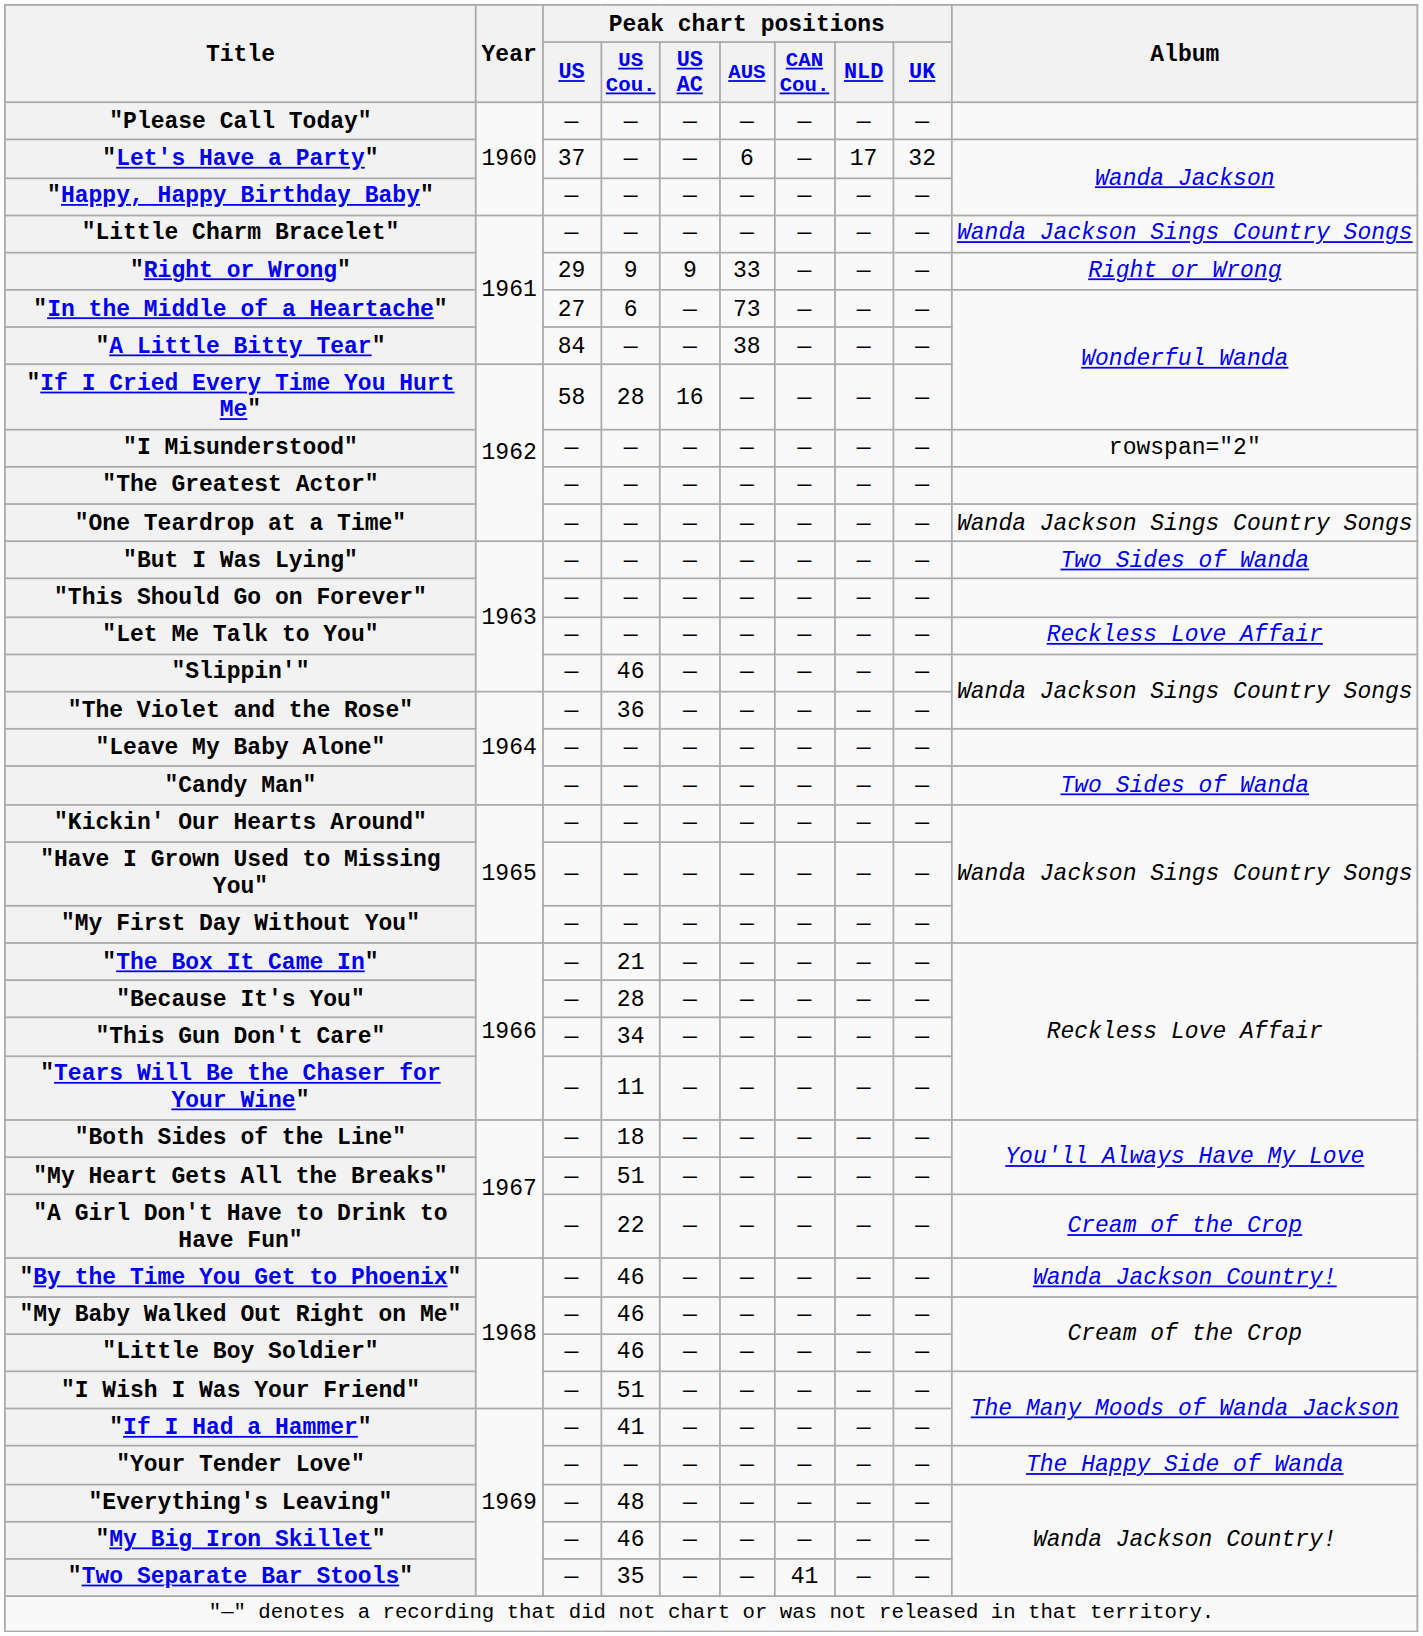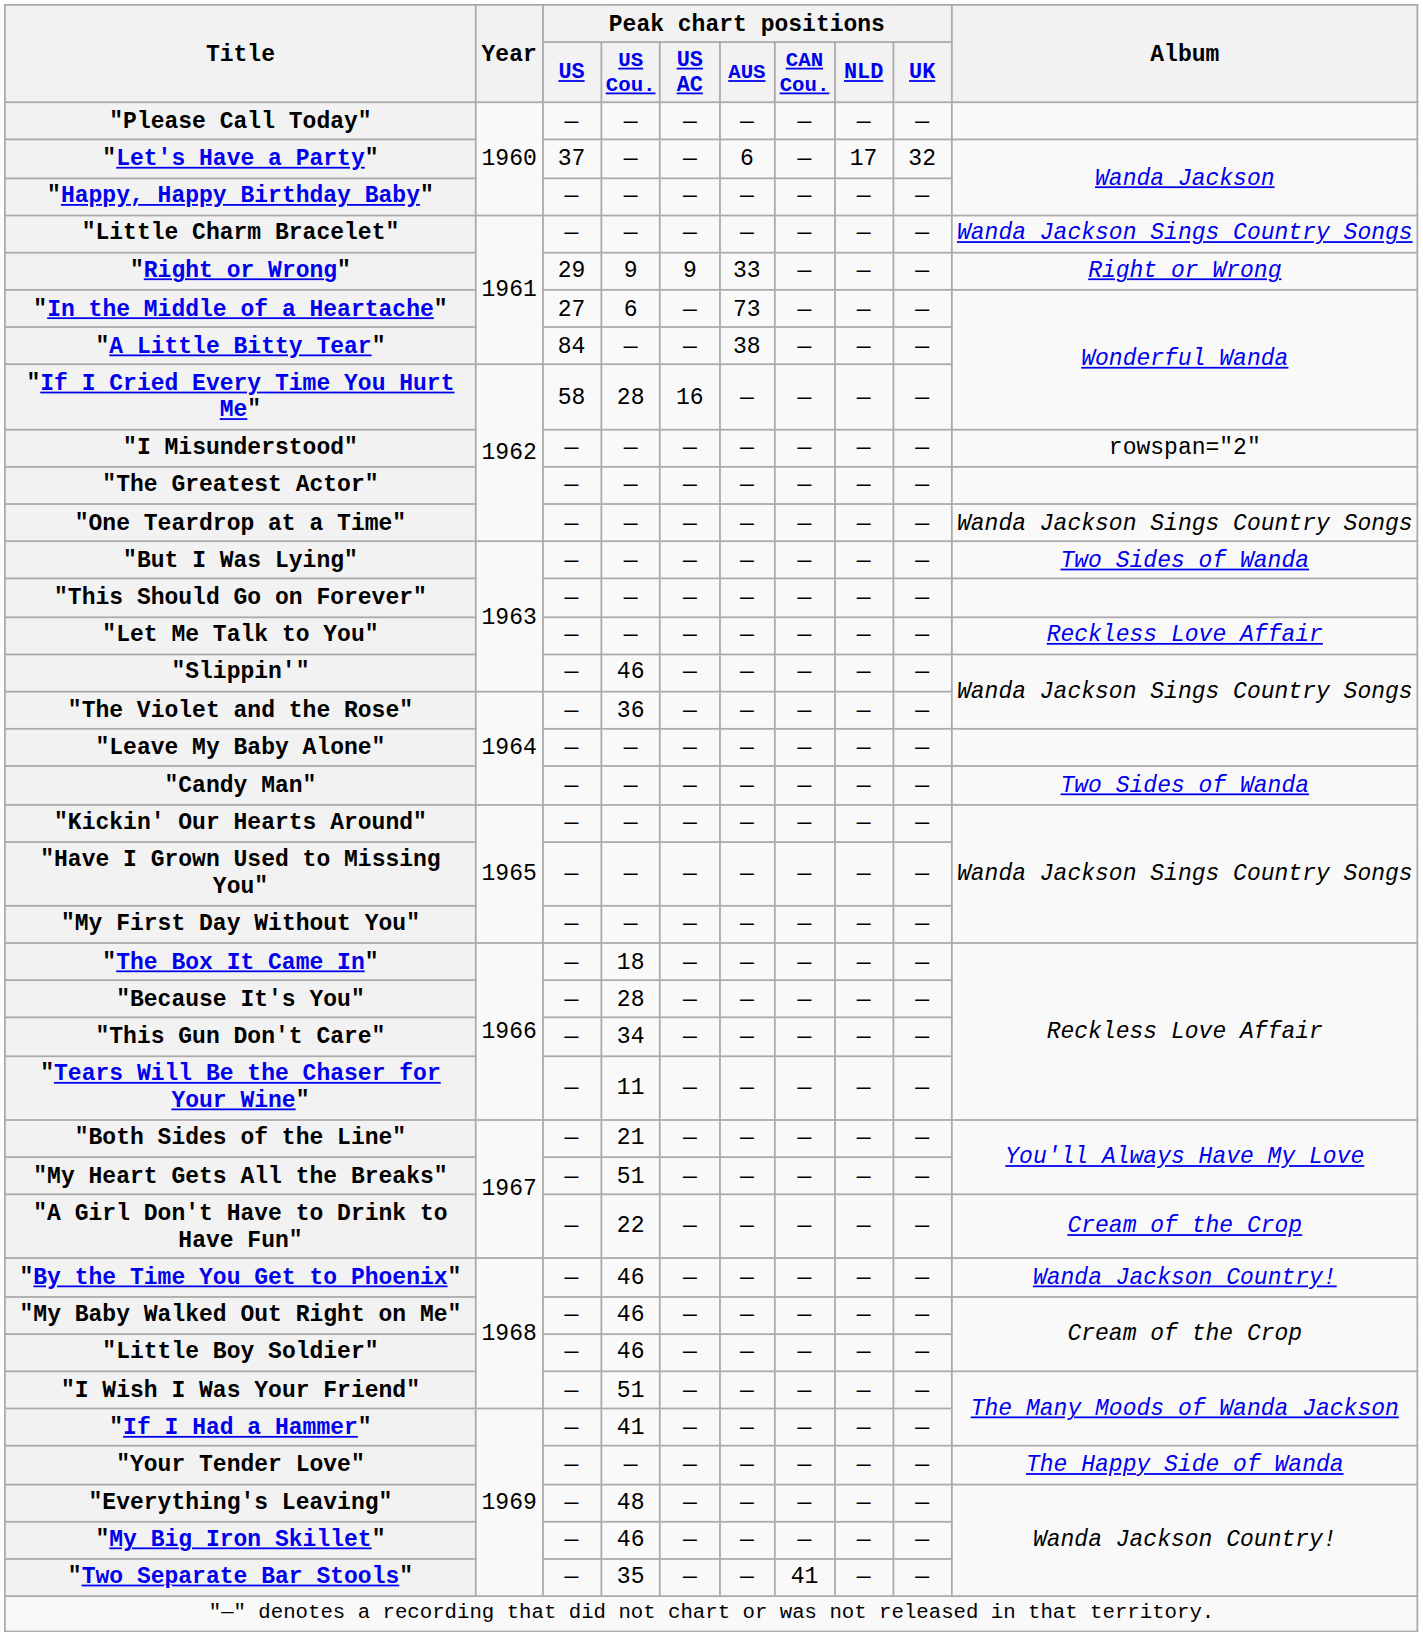(631, 962) 21 -> (631, 962) 18
(631, 1138) 18 -> (631, 1138) 21
